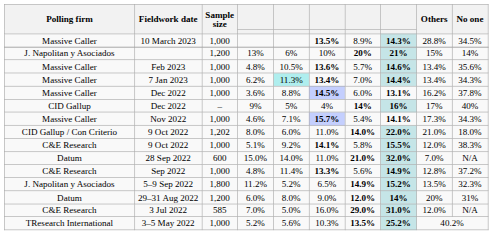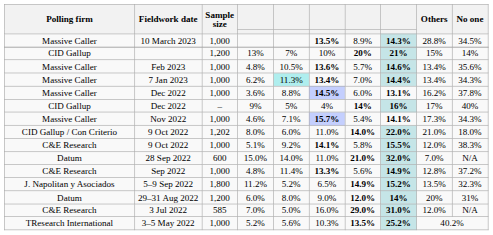(69, 54) J. Napolitan y Asociados -> (69, 54) CID Gallup
(291, 54) 6% -> (291, 54) 7%
